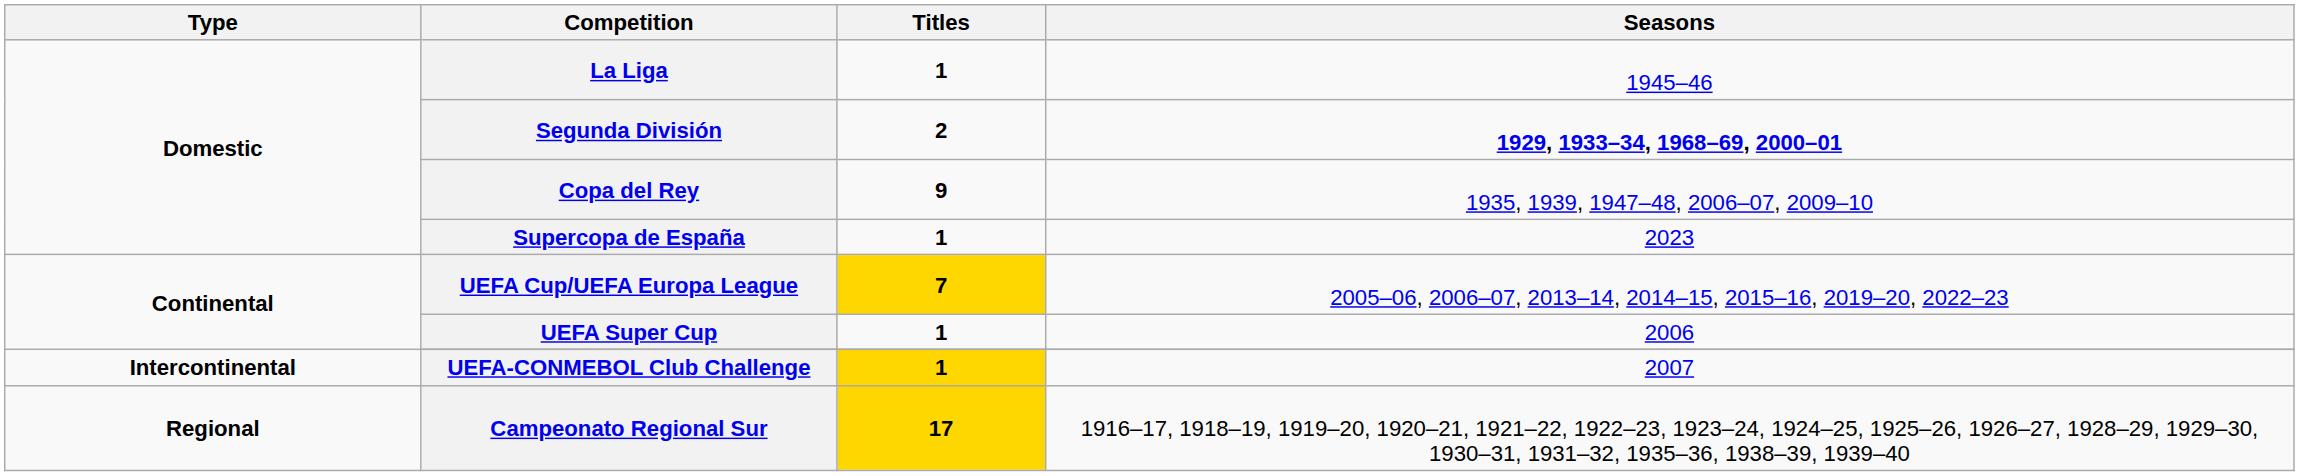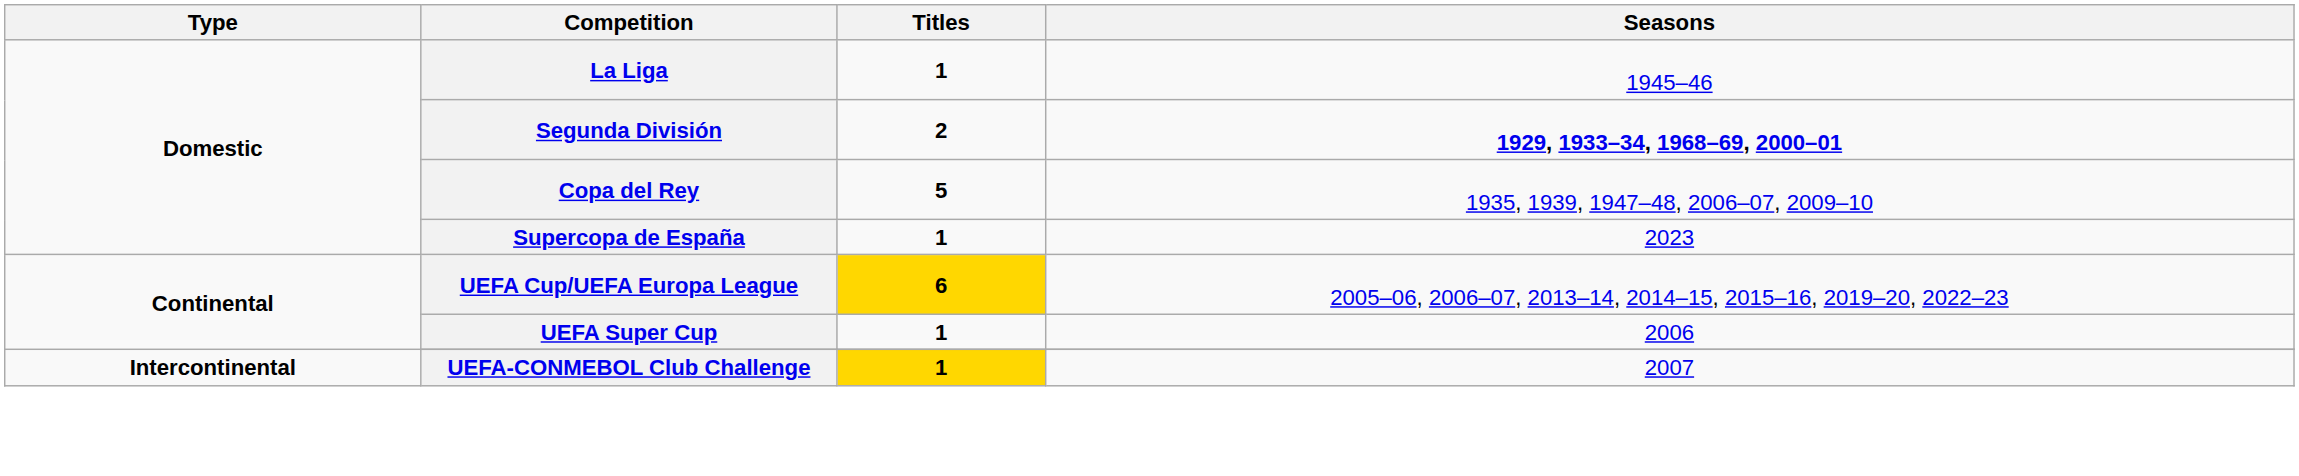(941, 190) 9 -> (941, 190) 5
(941, 285) 7 -> (941, 285) 6
- row: (629, 428)
